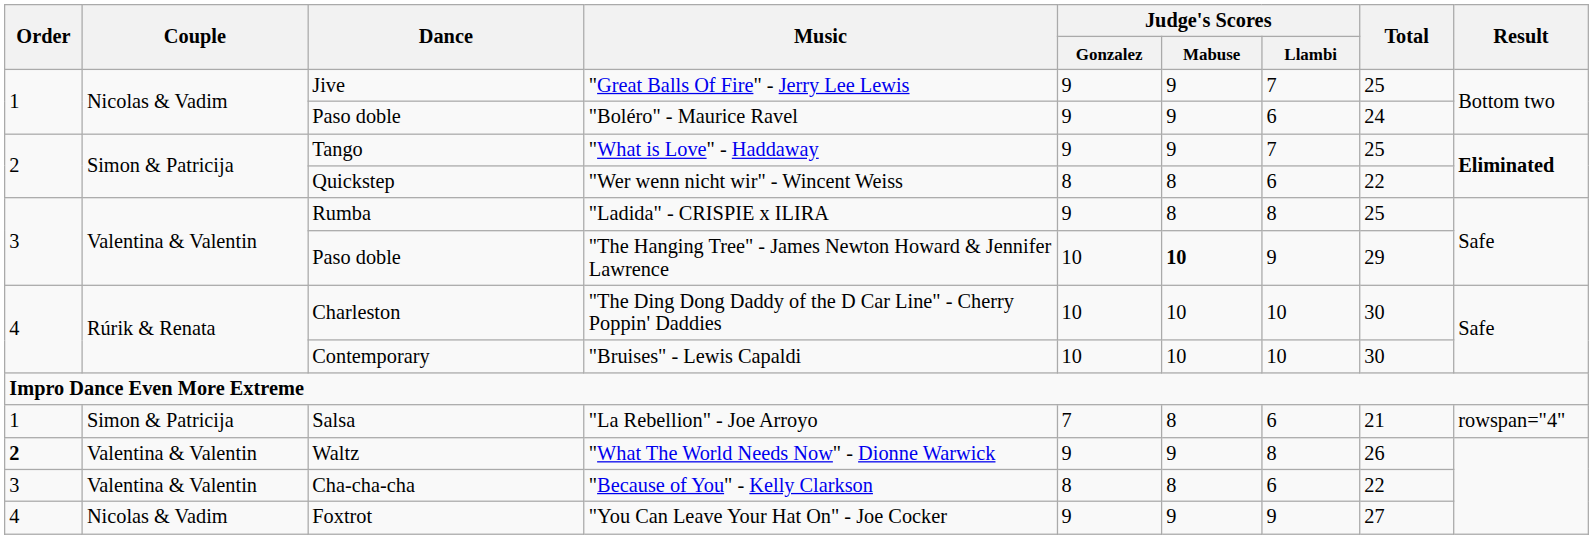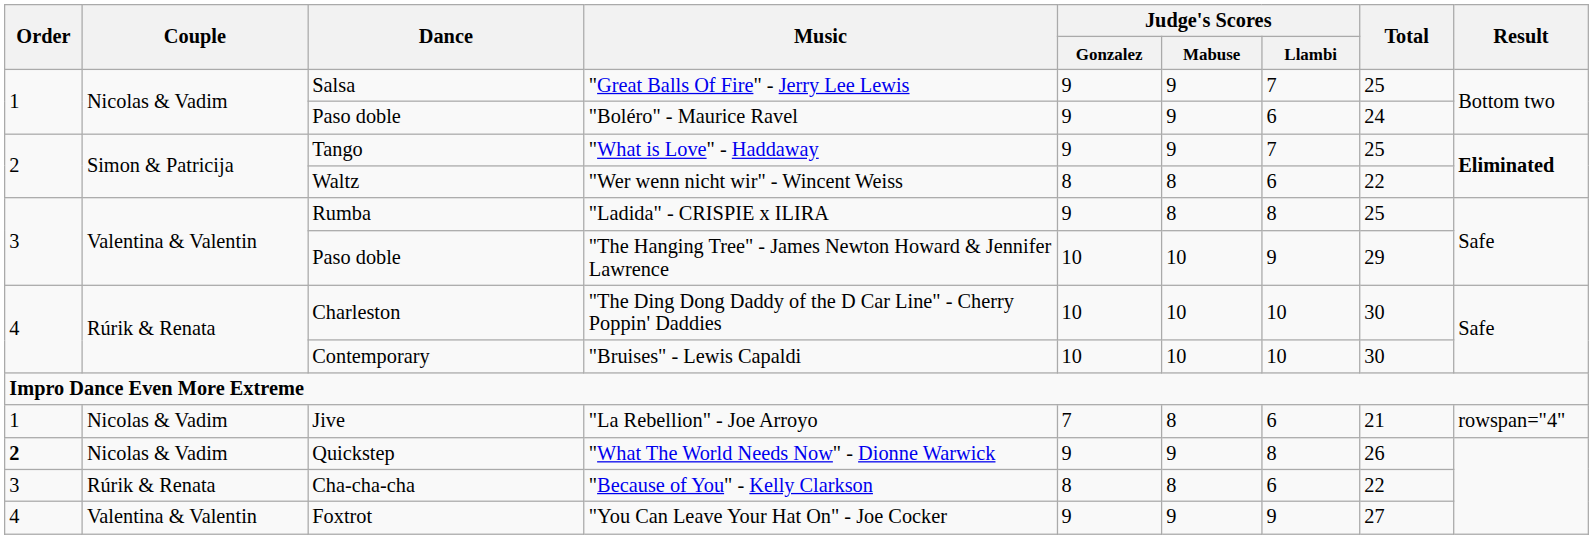(329, 85) Jive -> (334, 85) Salsa
(353, 181) Quickstep -> (336, 181) Waltz
(1176, 257) bold -> (1176, 257) normal
(160, 420) Simon & Patricija -> (157, 420) Nicolas & Vadim
(334, 420) Salsa -> (329, 420) Jive
(172, 453) Valentina & Valentin -> (157, 453) Nicolas & Vadim
(336, 453) Waltz -> (353, 453) Quickstep
(172, 485) Valentina & Valentin -> (151, 485) Rúrik & Renata
(157, 517) Nicolas & Vadim -> (172, 517) Valentina & Valentin
